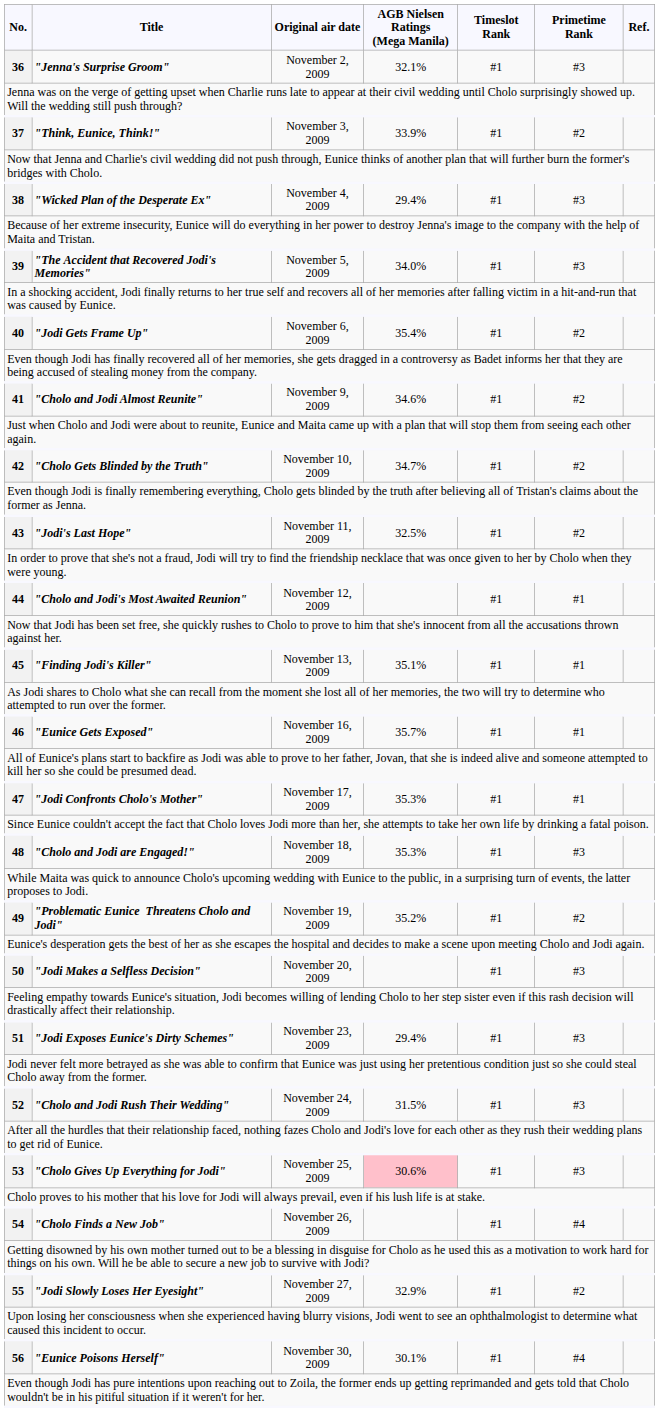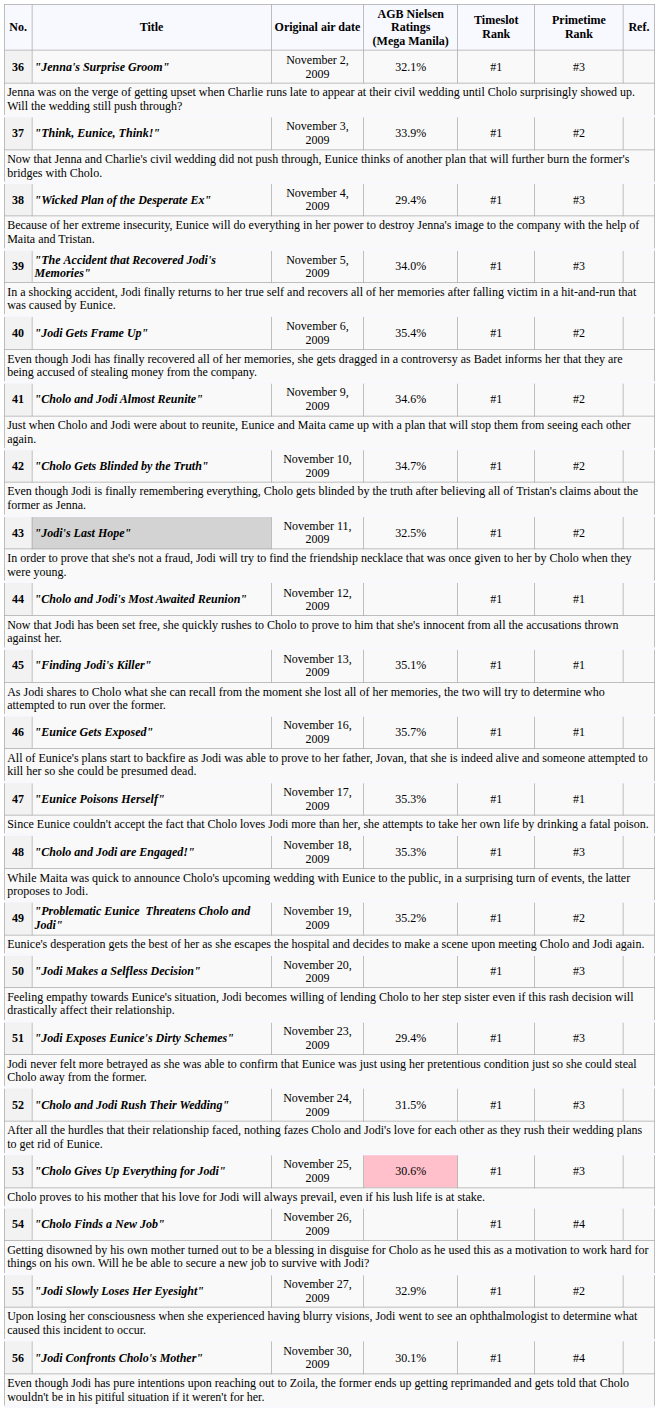(83, 532) no background -> (83, 532) lightgrey background
(119, 798) "Jodi Confronts Cholo's Mother" -> (100, 798) "Eunice Poisons Herself"
(100, 1357) "Eunice Poisons Herself" -> (119, 1357) "Jodi Confronts Cholo's Mother"
